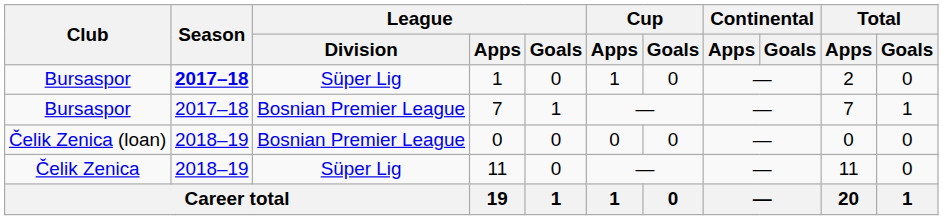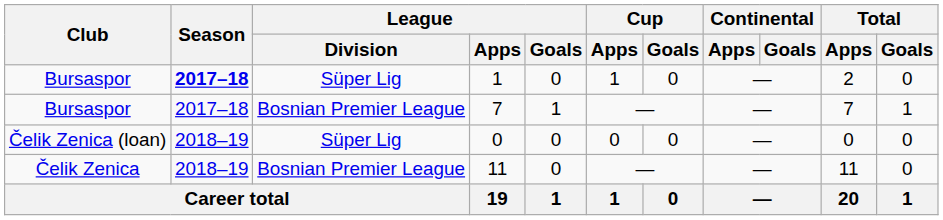(361, 139) Bosnian Premier League -> (361, 139) Süper Lig
(361, 169) Süper Lig -> (361, 169) Bosnian Premier League
